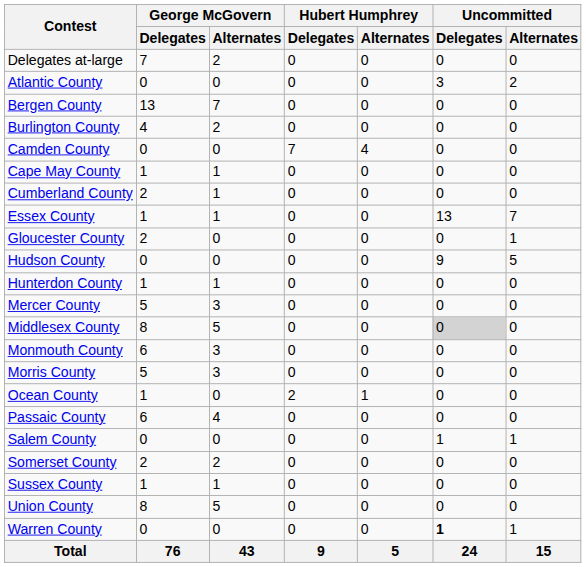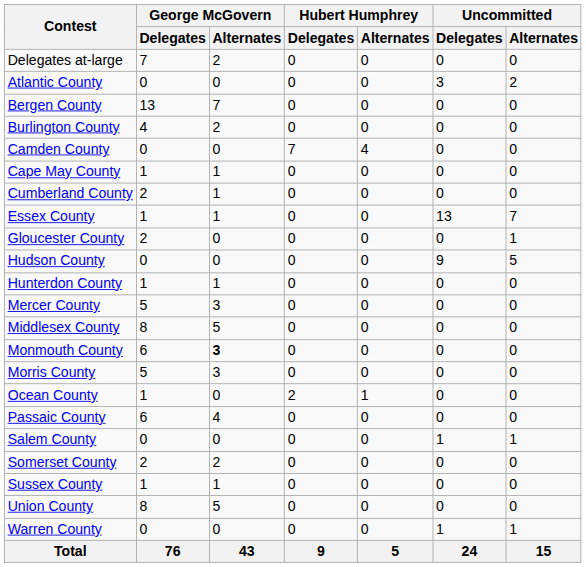(440, 328) lightgrey background -> (440, 328) no background
(216, 350) normal -> (216, 350) bold
(440, 529) bold -> (440, 529) normal
